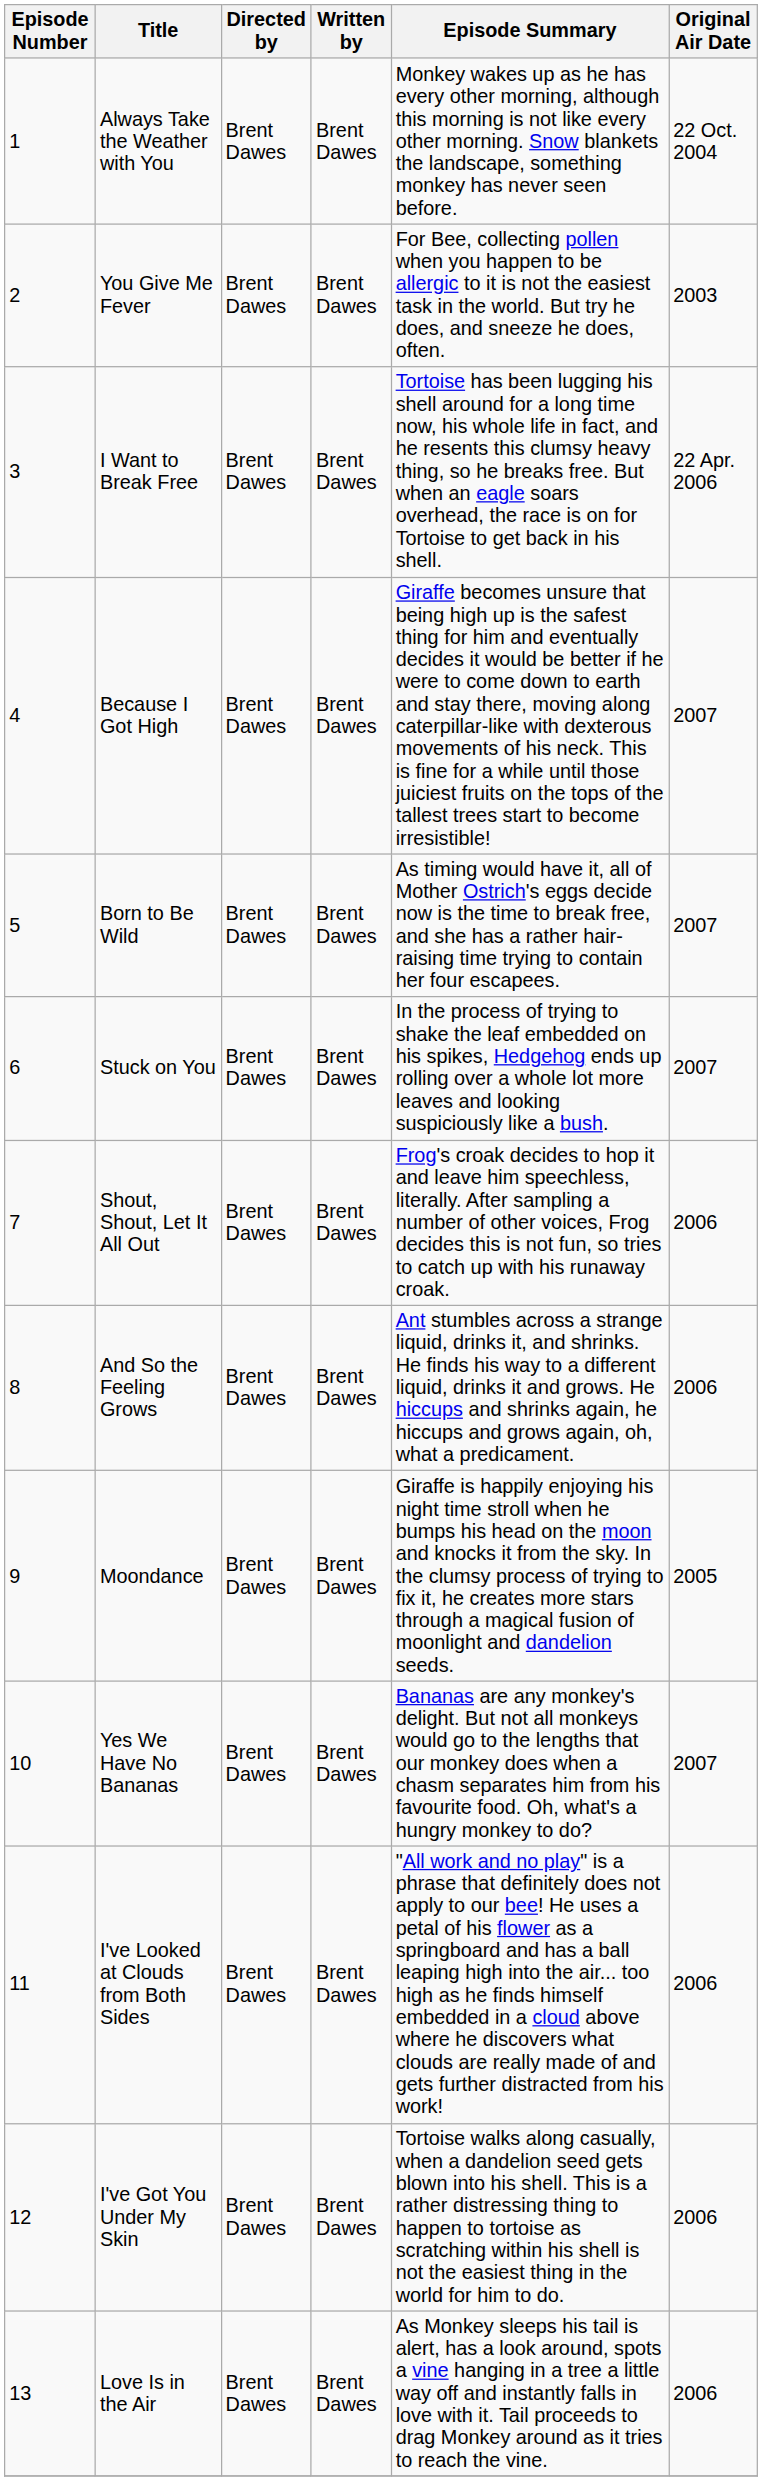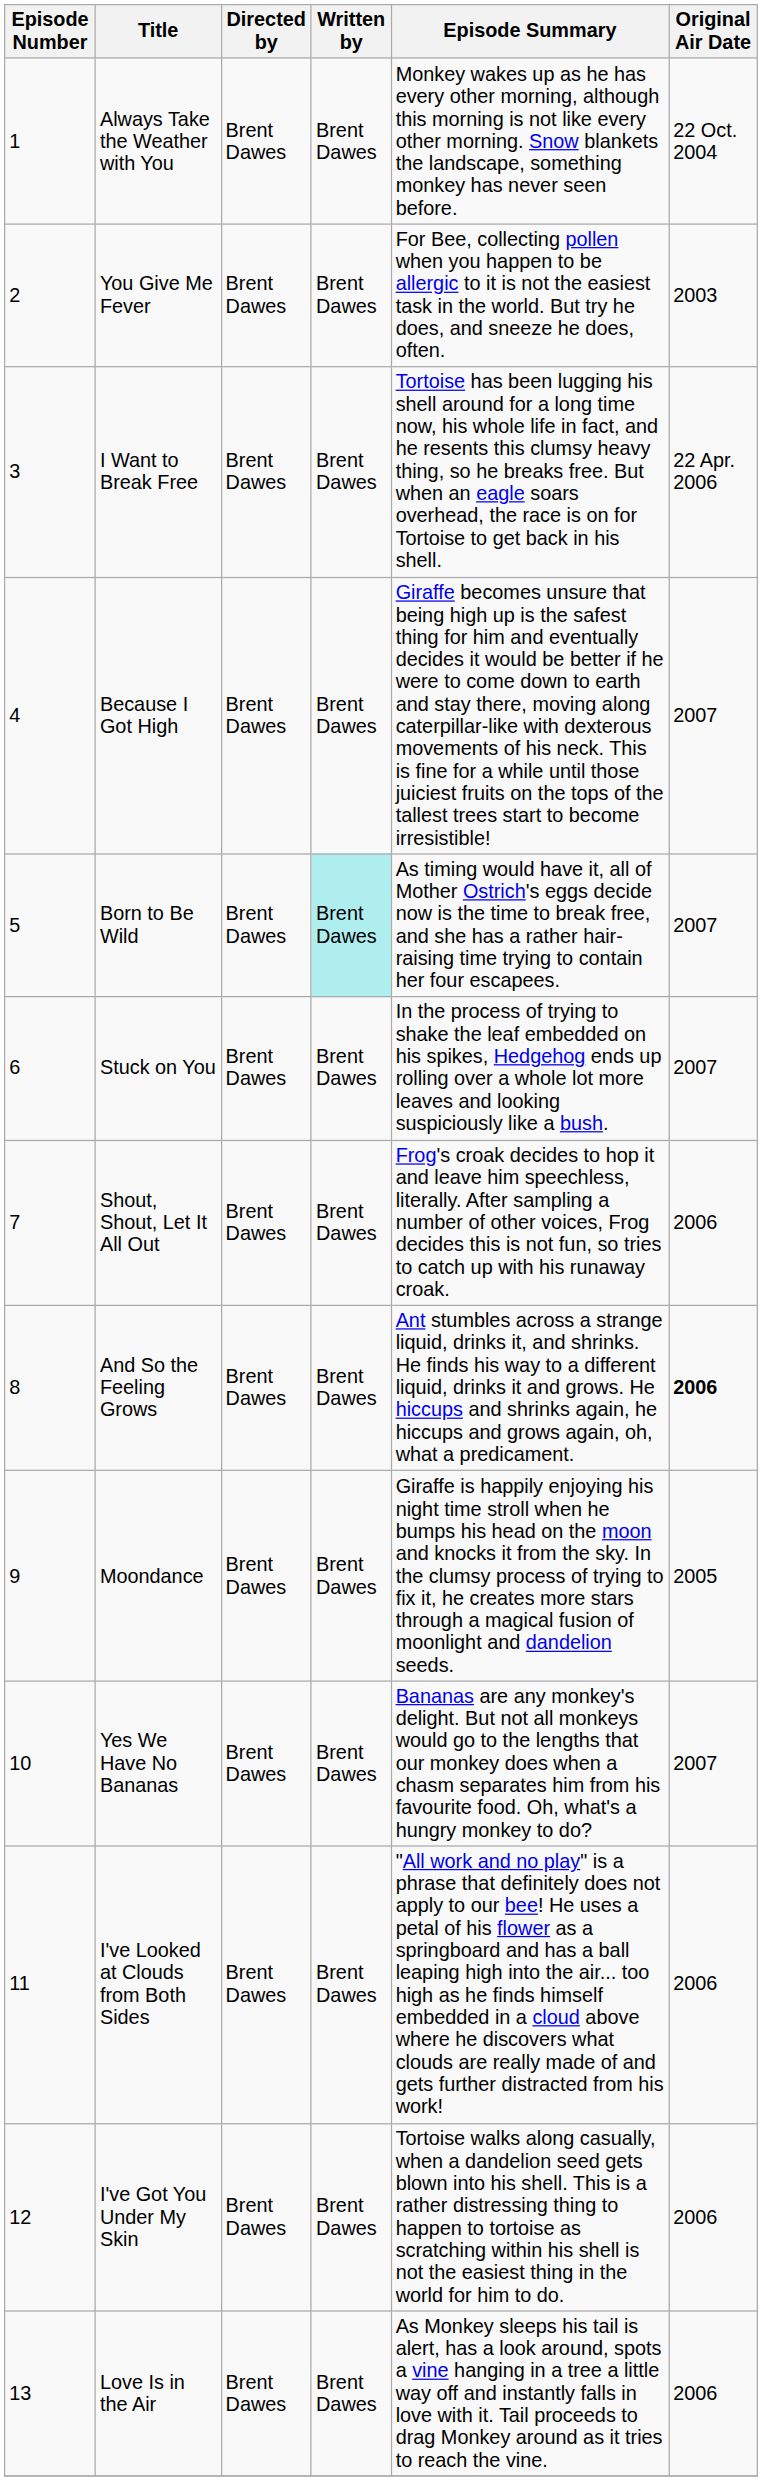(346, 925) no background -> (346, 925) paleturquoise background
(695, 1387) normal -> (695, 1387) bold
